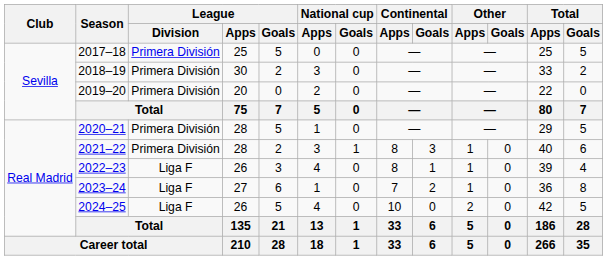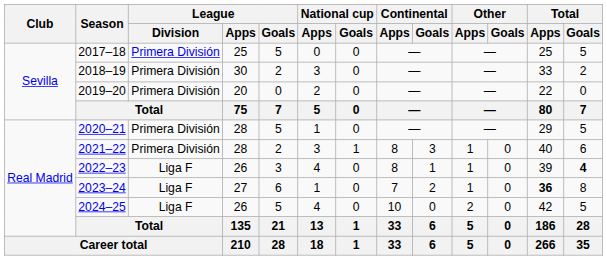(583, 168) normal -> (583, 168) bold
(545, 187) normal -> (545, 187) bold
